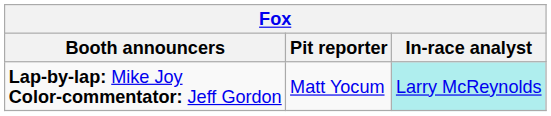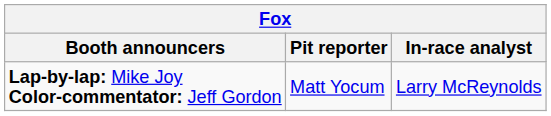(469, 86) paleturquoise background -> (469, 86) no background
